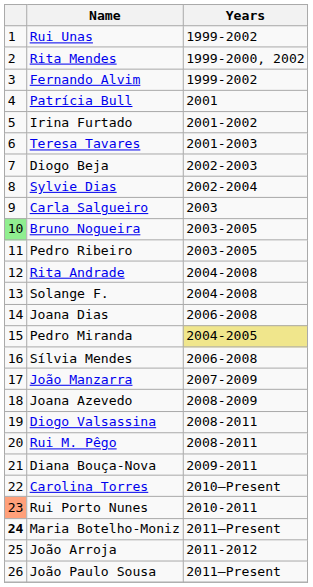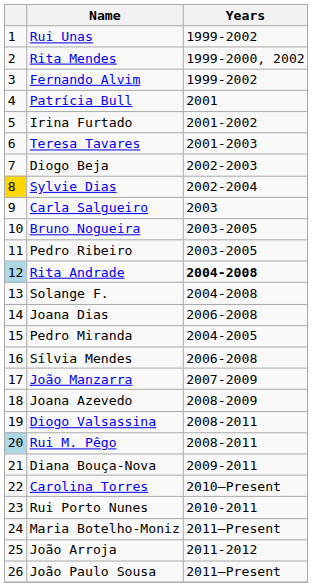(12, 186) no background -> (12, 186) gold background
(16, 229) lightgreen background -> (16, 229) no background
(16, 272) no background -> (16, 272) lightblue background
(222, 272) normal -> (222, 272) bold
(222, 336) khaki background -> (222, 336) no background
(16, 443) no background -> (16, 443) lightblue background
(16, 507) lightsalmon background -> (16, 507) no background
(16, 529) bold -> (16, 529) normal
